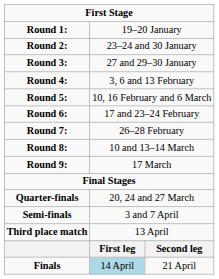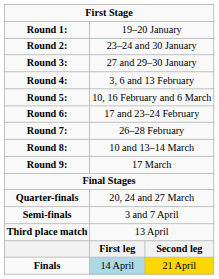(179, 266) no background -> (179, 266) gold background
